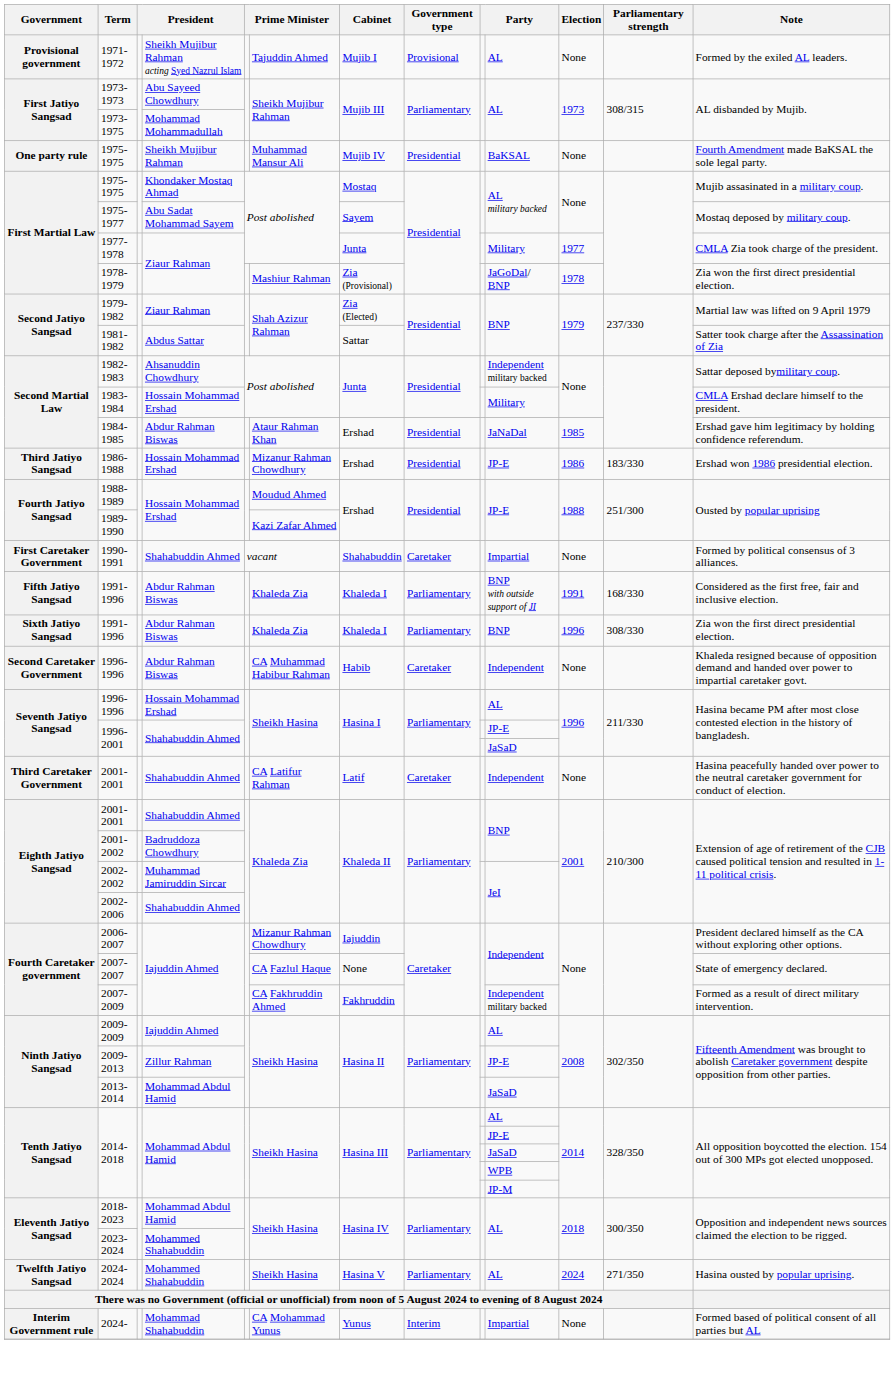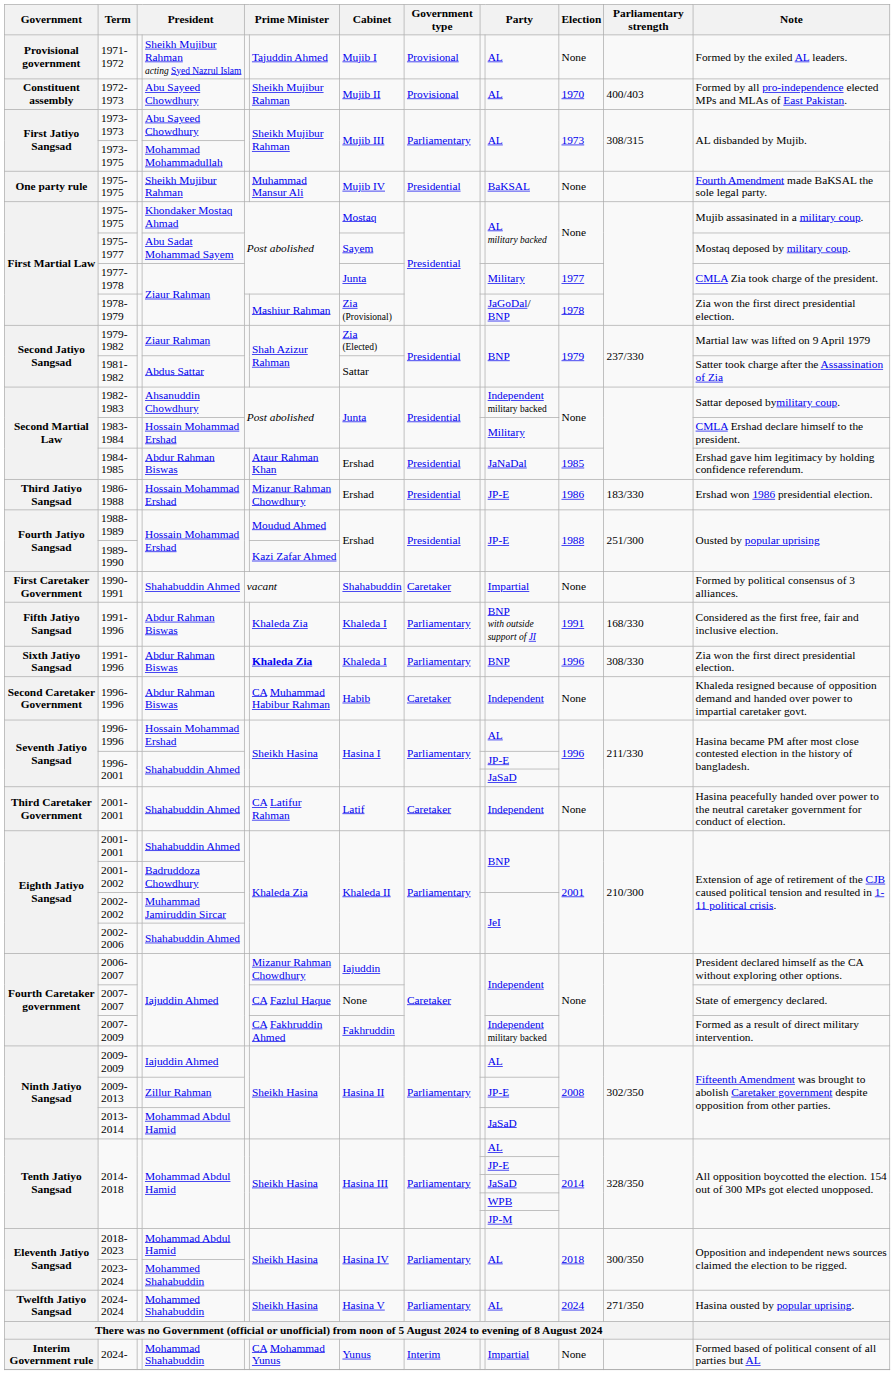+ row: (51, 94)
(280, 630) normal -> (282, 661) bold
